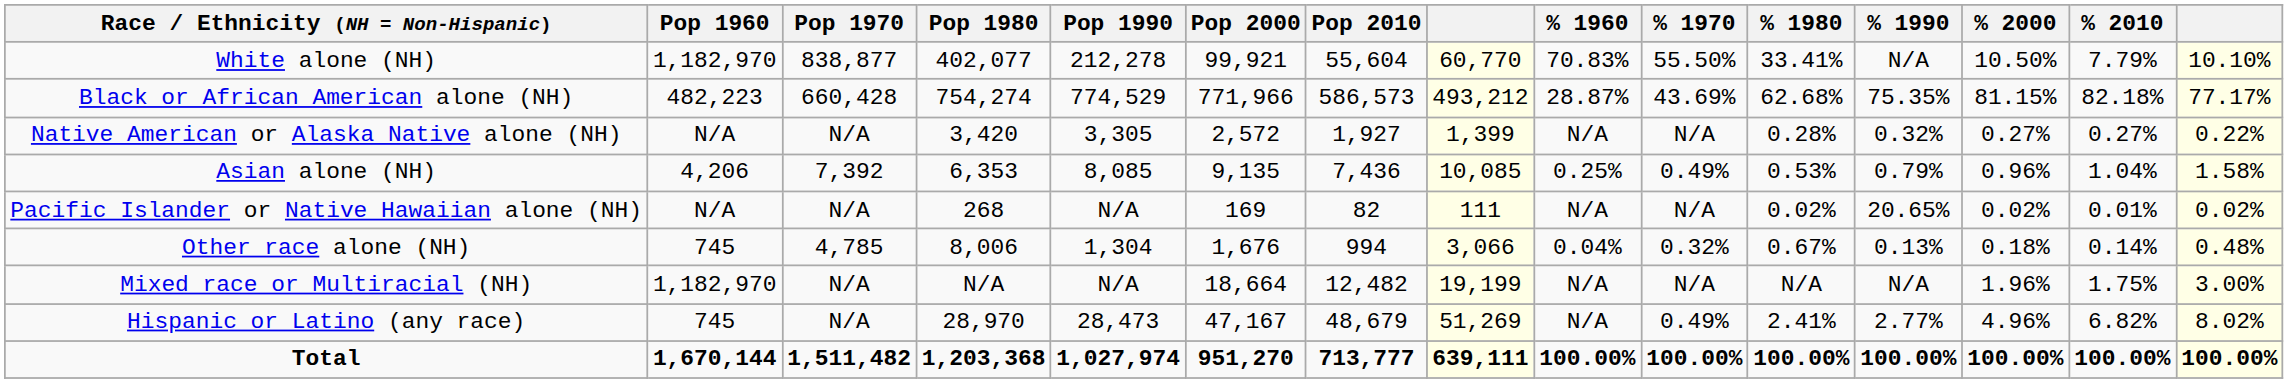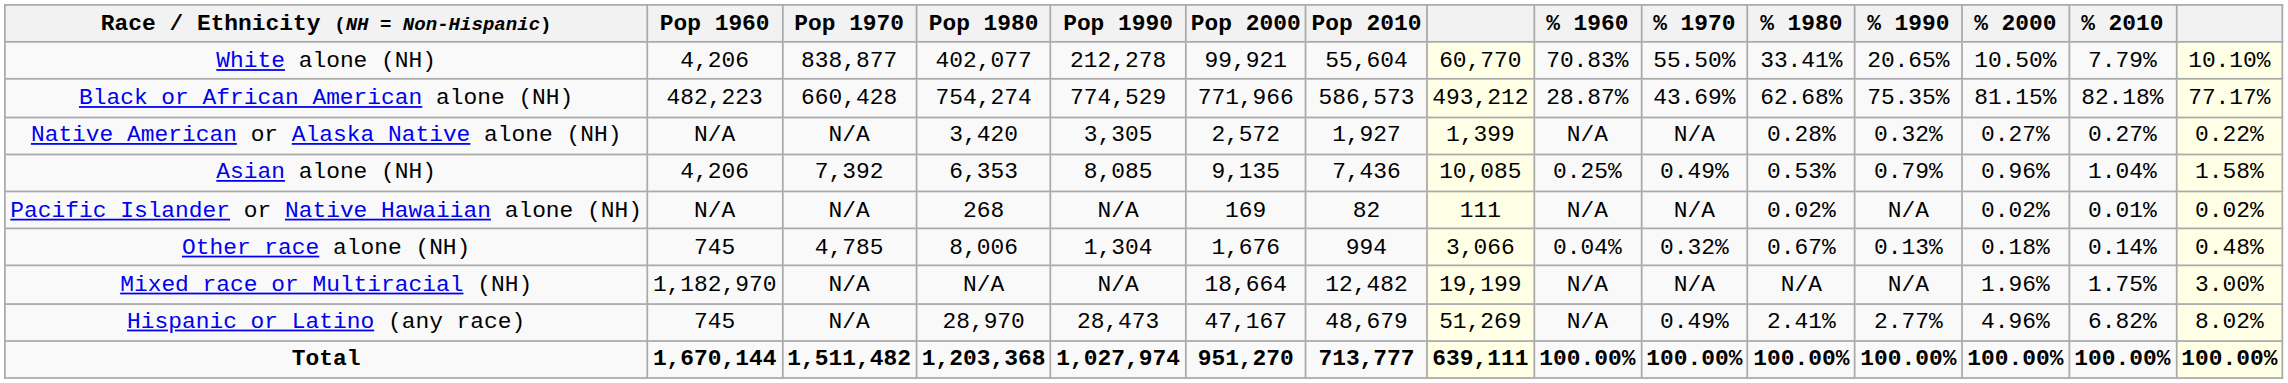(715, 61) 1,182,970 -> (715, 61) 4,206
(1908, 61) N/A -> (1908, 61) 20.65%
(1908, 210) 20.65% -> (1908, 210) N/A
